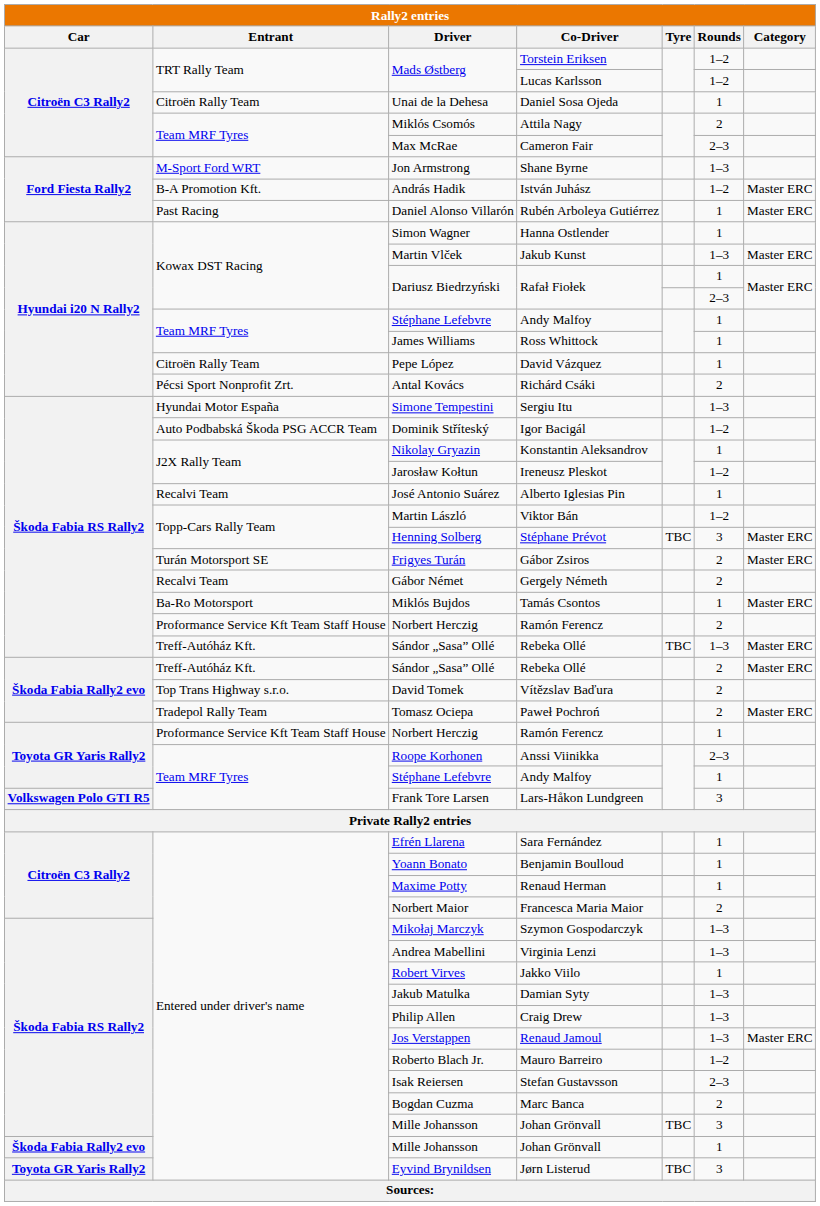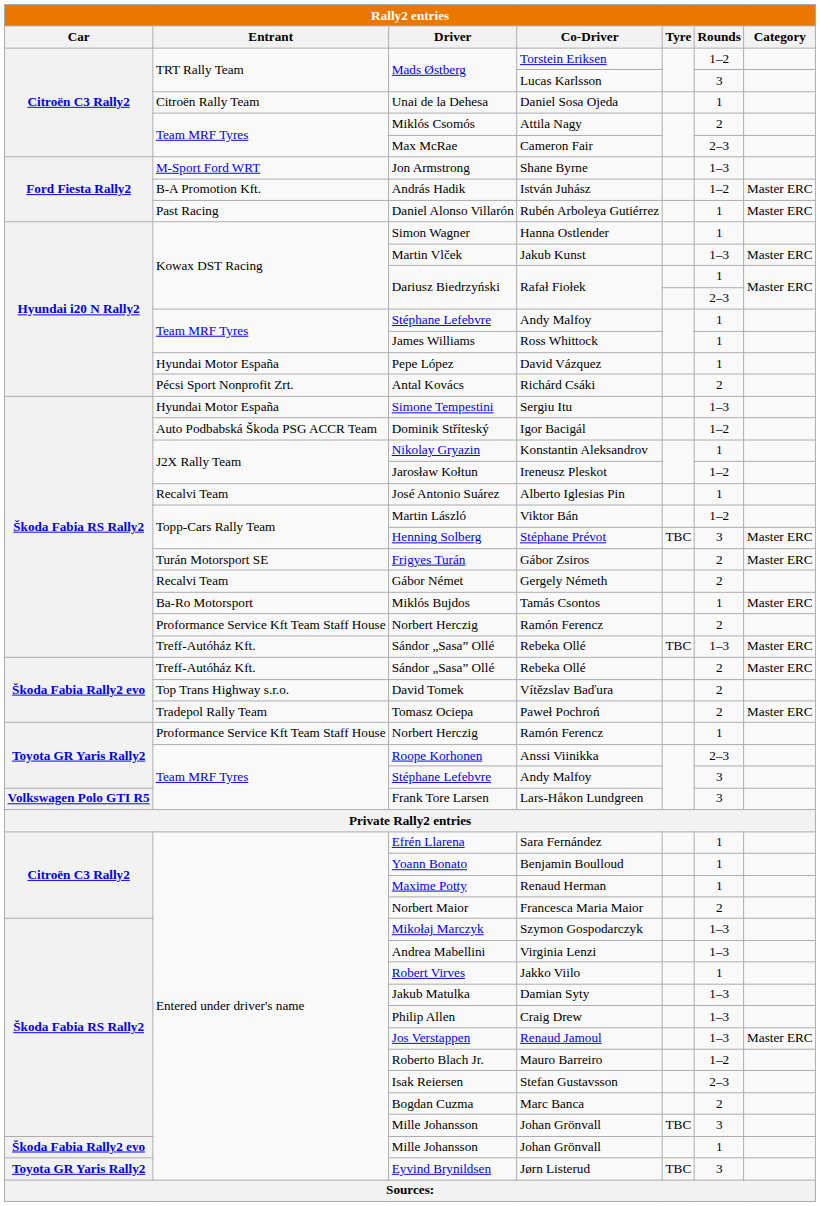(719, 80) 1–2 -> (719, 80) 3
(208, 363) Citroën Rally Team -> (217, 363) Hyundai Motor España
(719, 776) 1 -> (719, 776) 3
